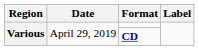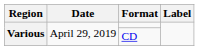(130, 36) bold -> (129, 36) normal
